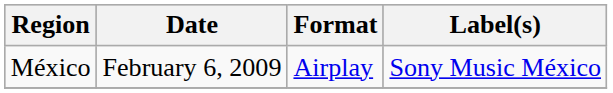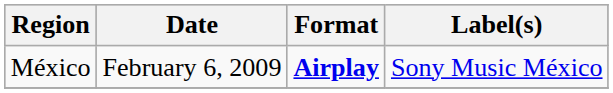(333, 66) normal -> (336, 66) bold
